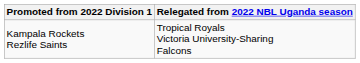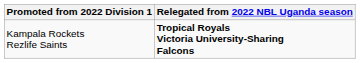(215, 39) normal -> (220, 39) bold
